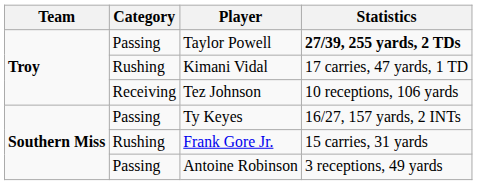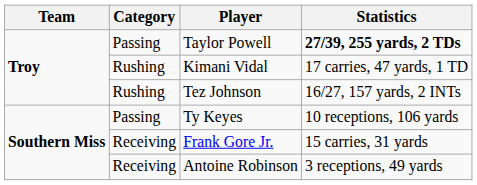(144, 92) Receiving -> (139, 92) Rushing
(382, 92) 10 receptions, 106 yards -> (383, 92) 16/27, 157 yards, 2 INTs
(383, 117) 16/27, 157 yards, 2 INTs -> (382, 117) 10 receptions, 106 yards
(139, 141) Rushing -> (144, 141) Receiving
(136, 166) Passing -> (144, 166) Receiving
